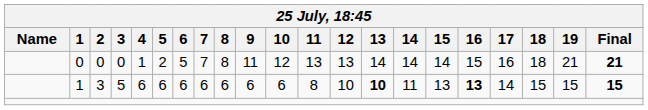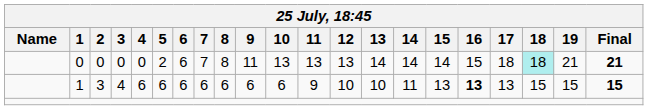(142, 62) 1 -> (142, 62) 0
(183, 62) 5 -> (183, 62) 6
(282, 62) 12 -> (282, 62) 13
(506, 62) 16 -> (506, 62) 18
(538, 62) no background -> (538, 62) paleturquoise background
(121, 86) 5 -> (121, 86) 4
(314, 86) 8 -> (314, 86) 9
(378, 86) bold -> (378, 86) normal
(506, 86) 14 -> (506, 86) 13
